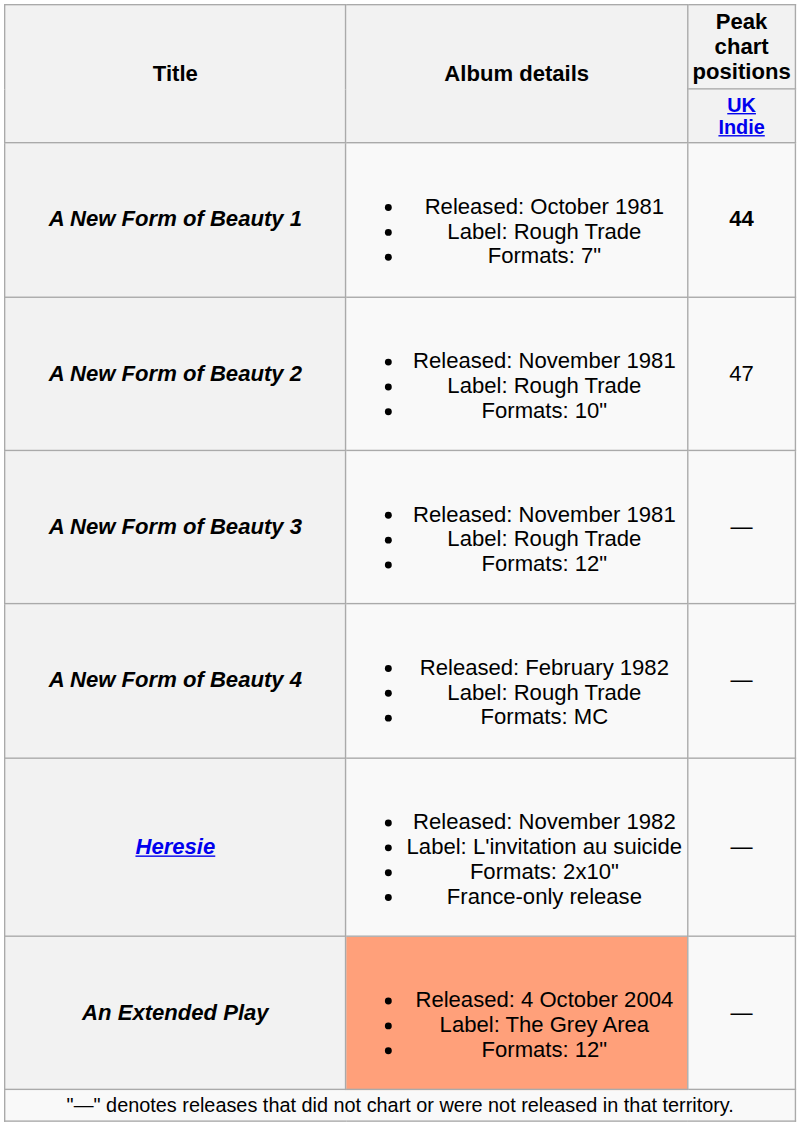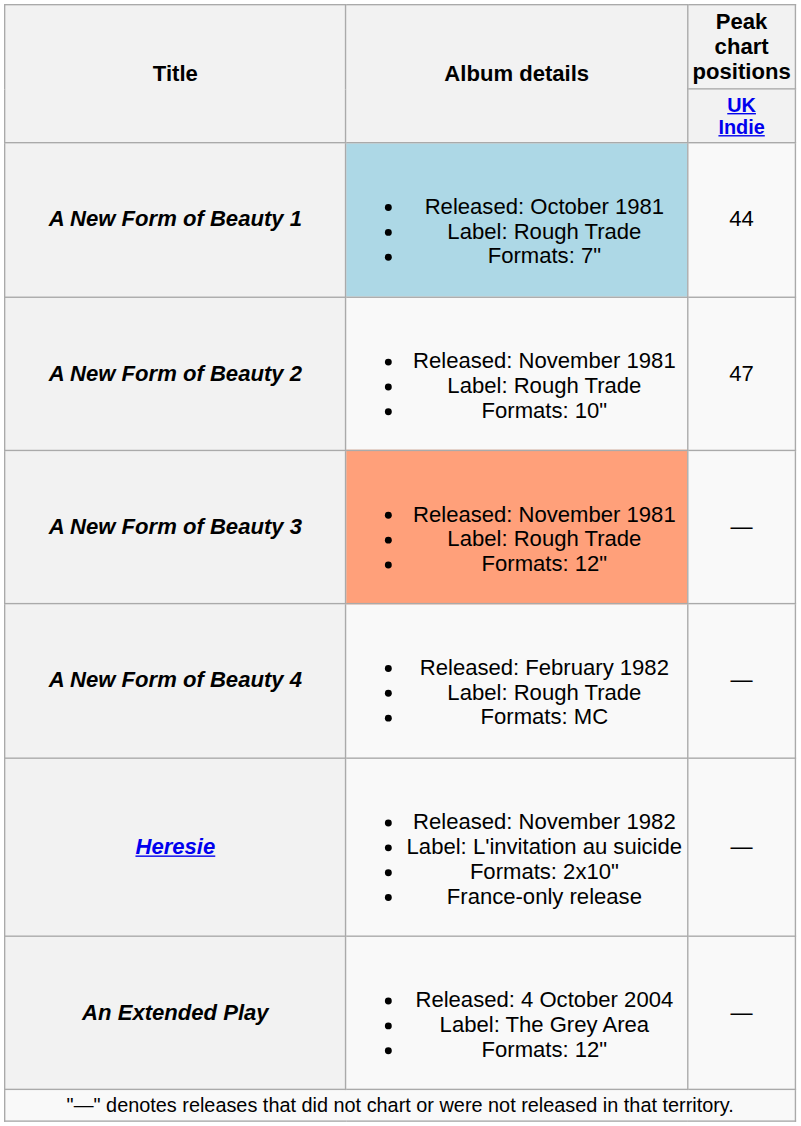(517, 232) no background -> (517, 232) lightblue background
(742, 219) bold -> (742, 219) normal
(517, 540) no background -> (517, 540) lightsalmon background
(517, 1025) lightsalmon background -> (517, 1025) no background
